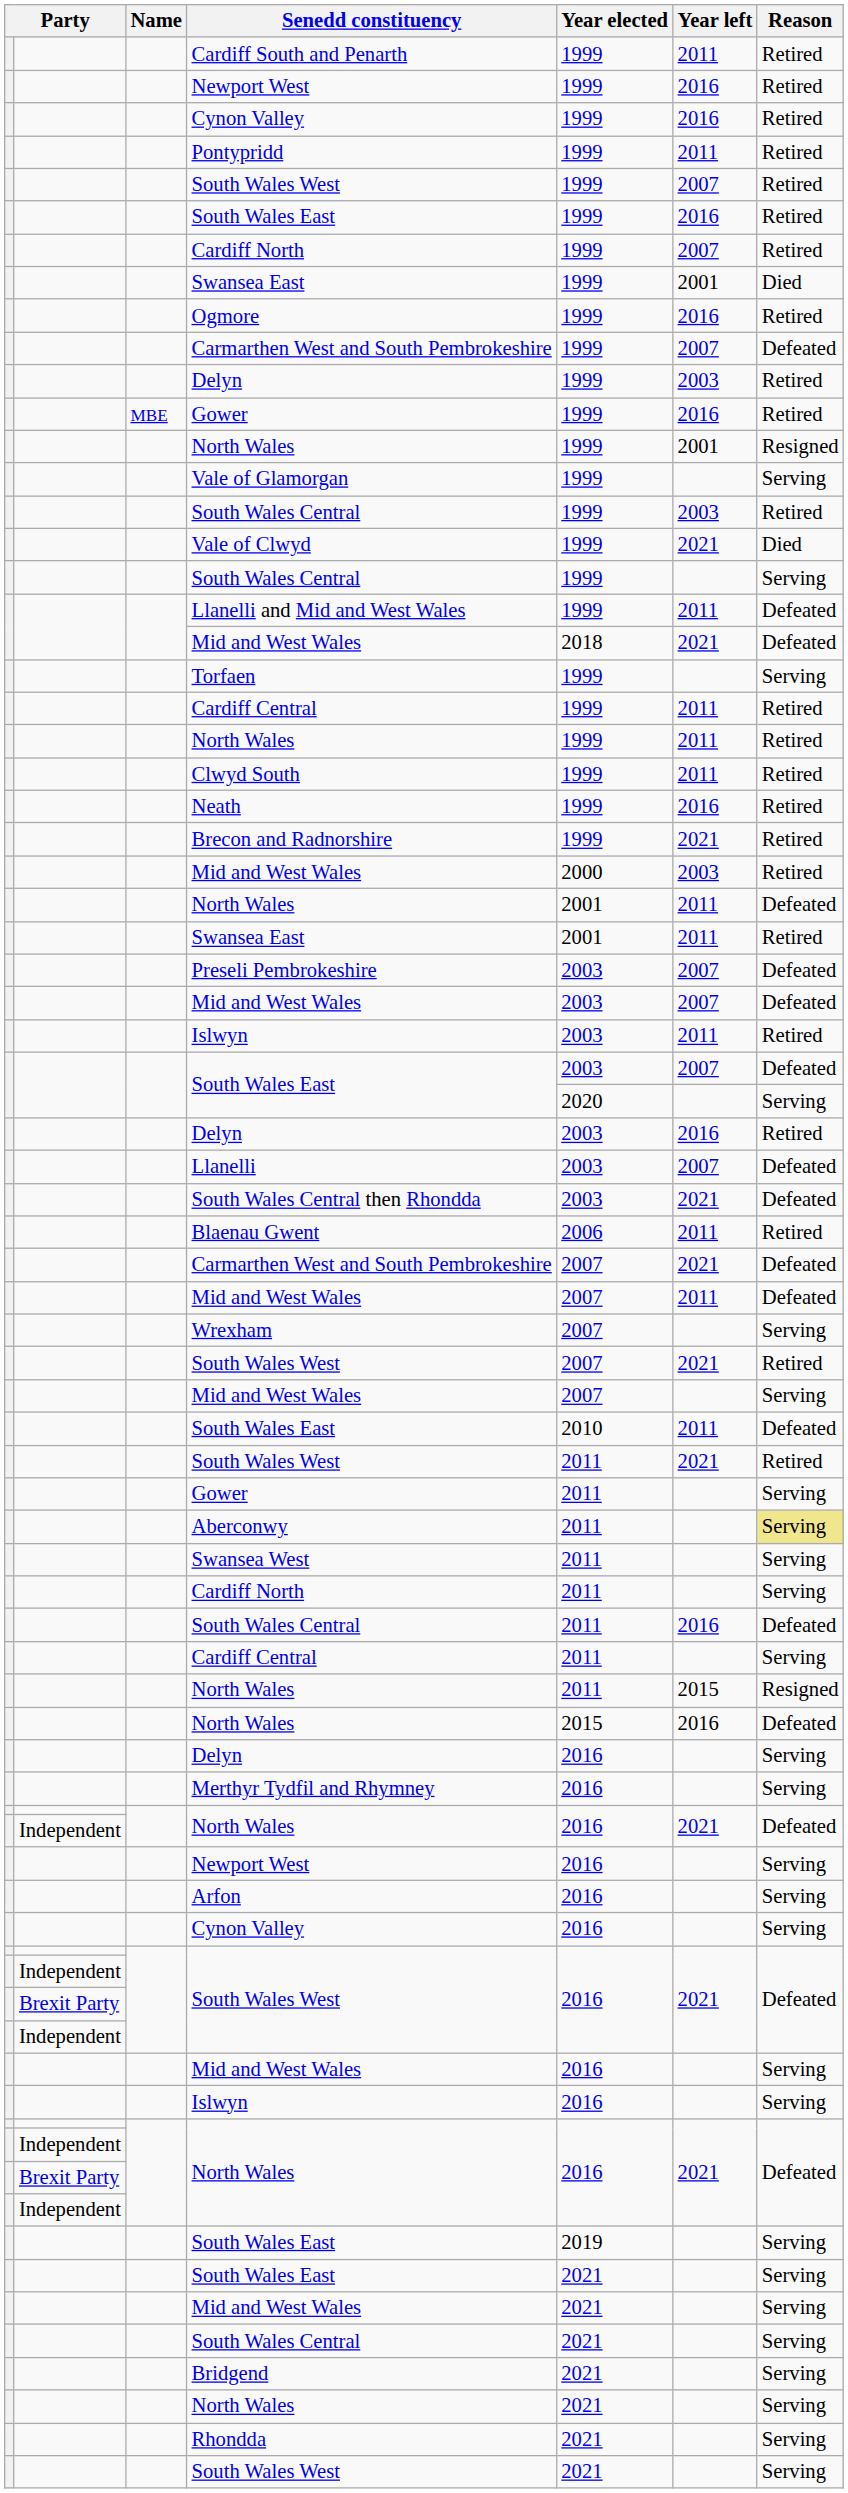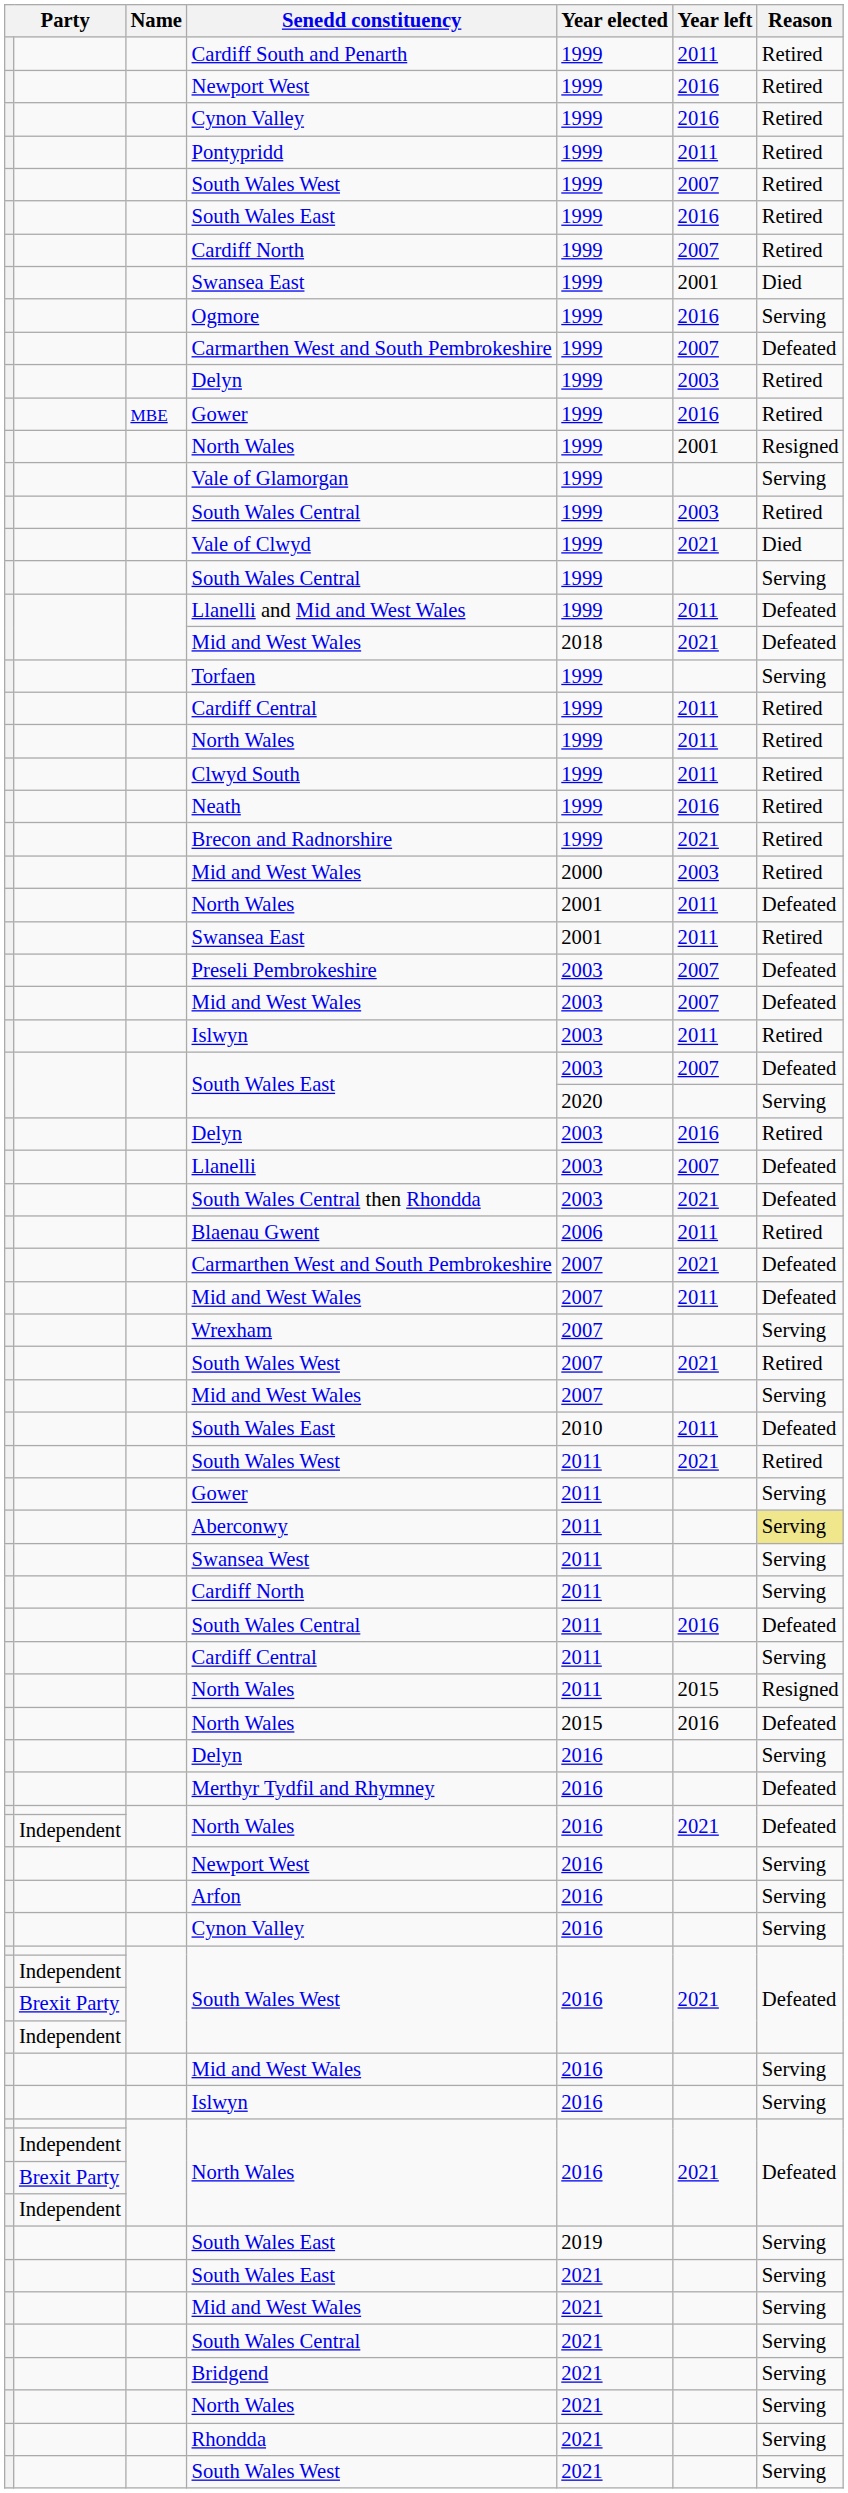(792, 315) Retired -> (794, 315) Serving
(794, 1788) Serving -> (799, 1788) Defeated
